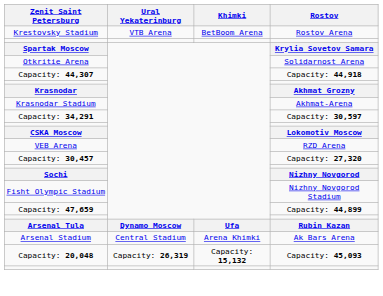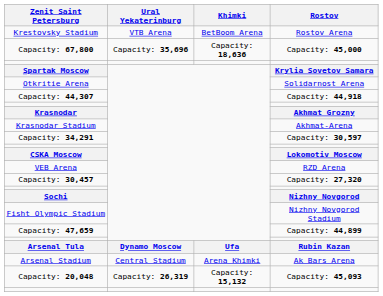+ row: (56, 50)
